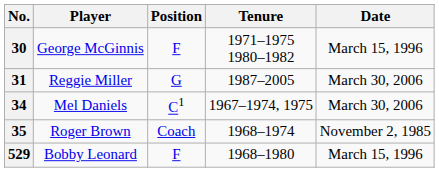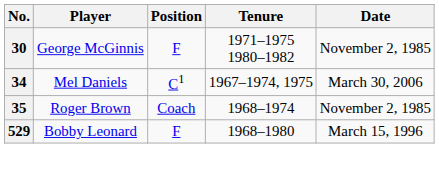(375, 48) March 15, 1996 -> (375, 48) November 2, 1985
- row: (19, 80)
